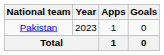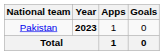(86, 27) normal -> (86, 27) bold
